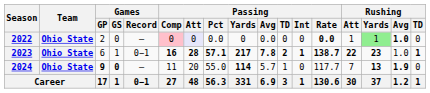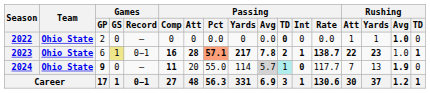(171, 39) pink background -> (171, 39) no background
(194, 39) lavender background -> (194, 39) no background
(285, 39) normal -> (285, 39) bold
(327, 39) bold -> (327, 39) normal
(376, 39) lightgreen background -> (376, 39) no background
(117, 53) no background -> (117, 53) khaki background
(216, 53) no background -> (216, 53) lightsalmon background
(117, 67) bold -> (117, 67) normal
(171, 67) normal -> (171, 67) bold
(243, 67) bold -> (243, 67) normal
(268, 67) no background -> (268, 67) lightgrey background
(285, 67) no background -> (285, 67) paleturquoise background
(302, 67) normal -> (302, 67) bold
(376, 67) bold -> (376, 67) normal
